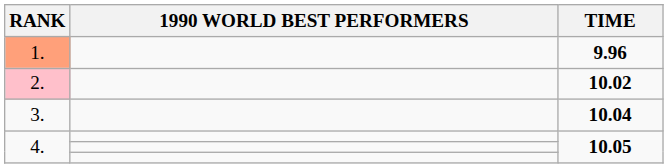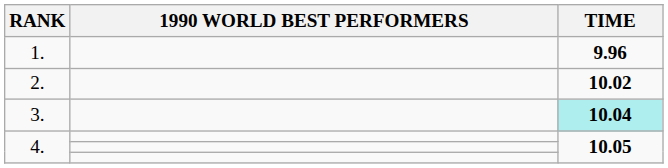(37, 52) lightsalmon background -> (37, 52) no background
(37, 83) pink background -> (37, 83) no background
(610, 115) no background -> (610, 115) paleturquoise background
